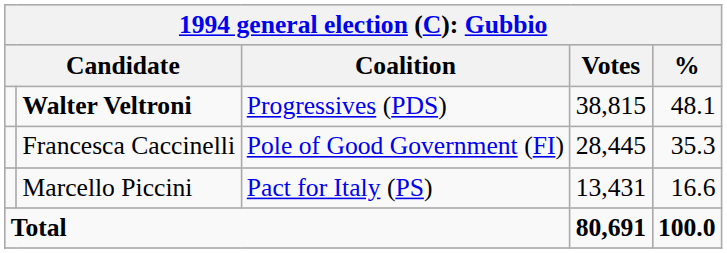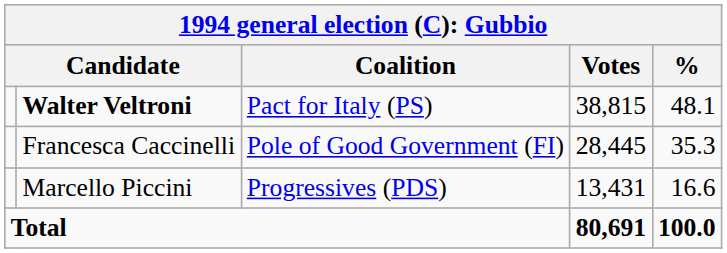(347, 106) Progressives (PDS) -> (340, 106) Pact for Italy (PS)
(340, 187) Pact for Italy (PS) -> (347, 187) Progressives (PDS)
